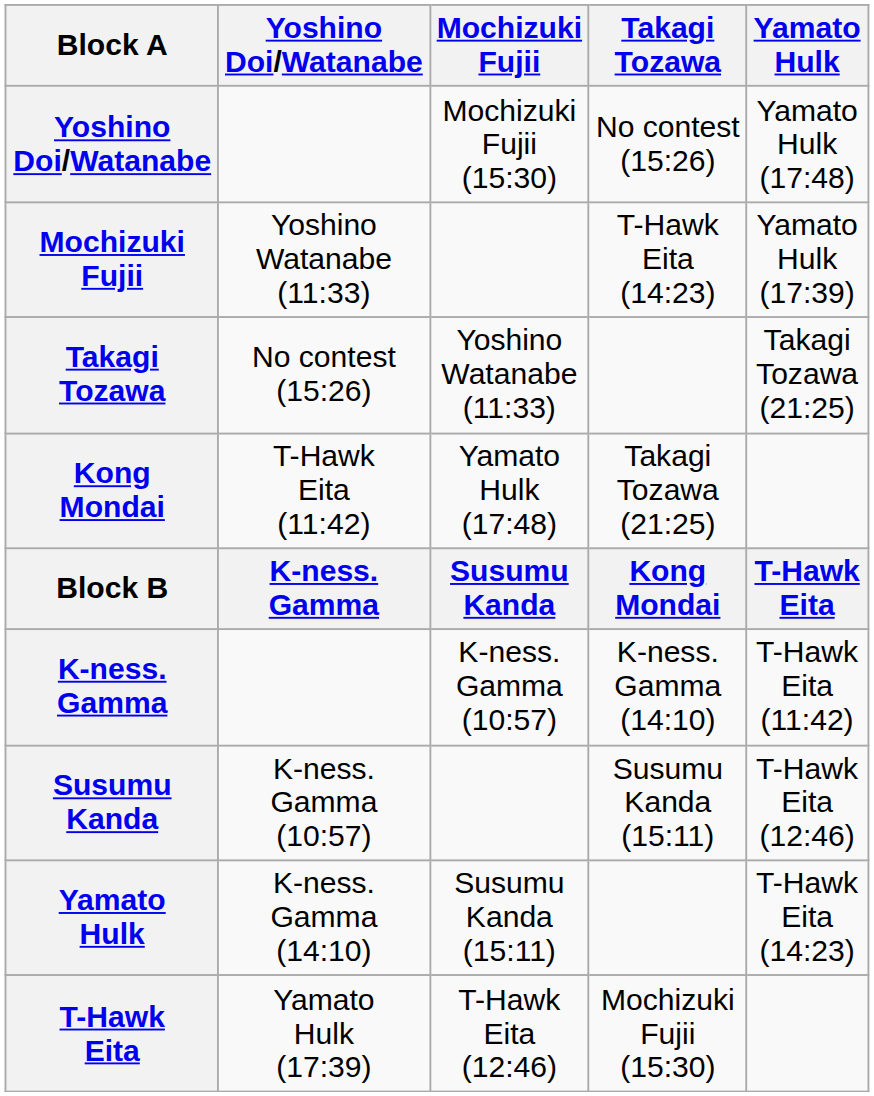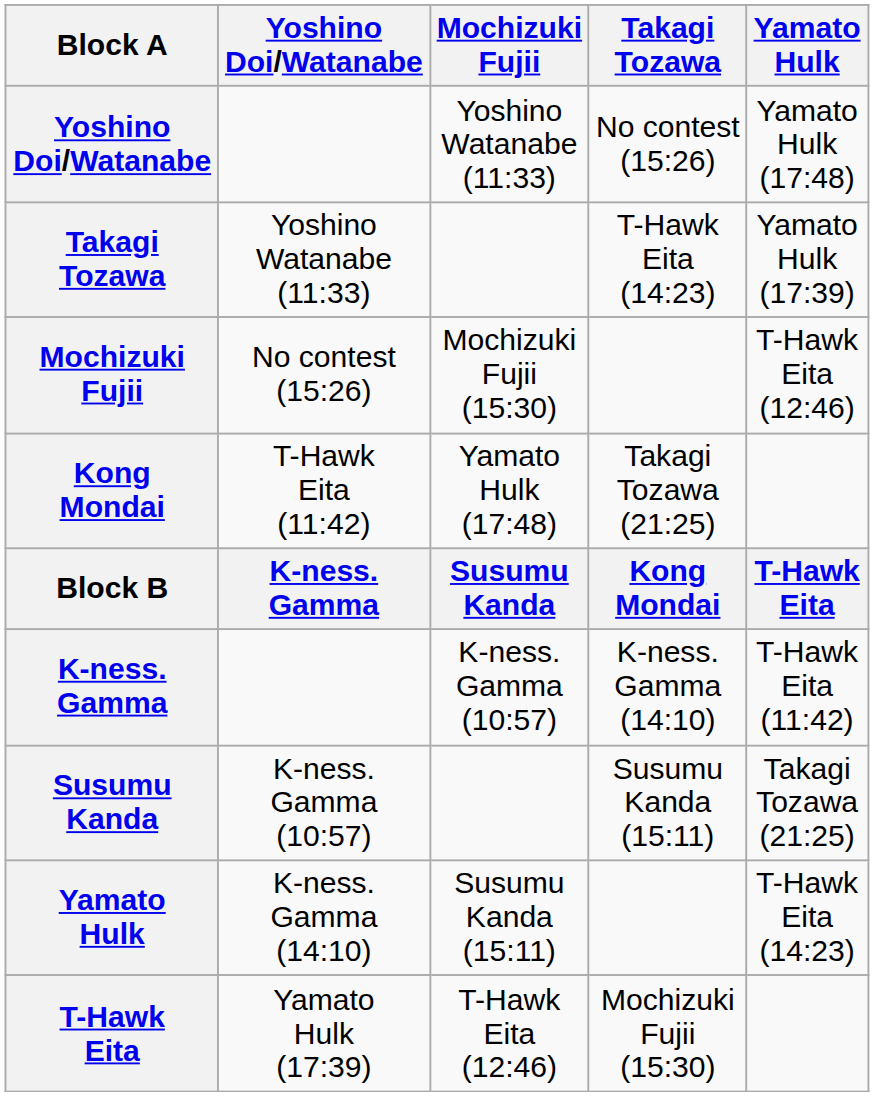(509, 143) Mochizuki Fujii (15:30) -> (509, 143) Yoshino Watanabe (11:33)
(112, 259) Mochizuki Fujii -> (112, 259) Takagi Tozawa
(112, 374) Takagi Tozawa -> (112, 374) Mochizuki Fujii
(509, 374) Yoshino Watanabe (11:33) -> (509, 374) Mochizuki Fujii (15:30)
(807, 374) Takagi Tozawa (21:25) -> (807, 374) T-Hawk Eita (12:46)
(807, 802) T-Hawk Eita (12:46) -> (807, 802) Takagi Tozawa (21:25)
